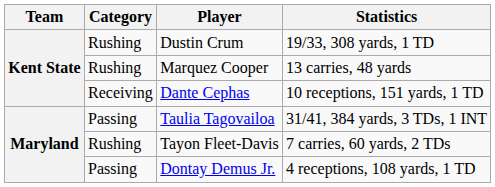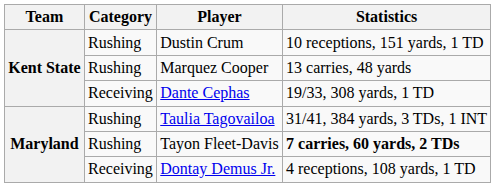(360, 42) 19/33, 308 yards, 1 TD -> (385, 42) 10 receptions, 151 yards, 1 TD
(385, 93) 10 receptions, 151 yards, 1 TD -> (360, 93) 19/33, 308 yards, 1 TD
(112, 118) Passing -> (115, 118) Rushing
(368, 144) normal -> (373, 144) bold
(112, 169) Passing -> (120, 169) Receiving
